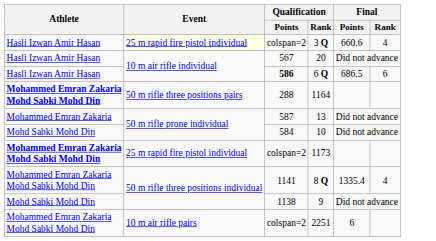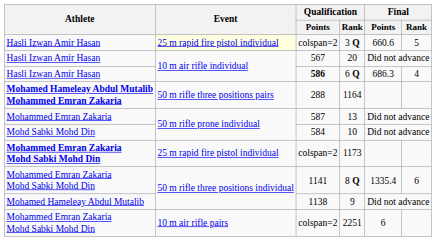(385, 43) 4 -> (417, 43) 5
(352, 74) 686.5 -> (383, 74) 686.3
(385, 74) 6 -> (417, 74) 4
(64, 95) Mohammed Emran Zakaria Mohd Sabki Mohd Din -> (80, 95) Mohamed Hameleay Abdul Mutalib Mohammed Emran Zakaria
(385, 181) 4 -> (417, 181) 6
(51, 202) Mohd Sabki Mohd Din -> (75, 202) Mohamed Hameleay Abdul Mutalib
